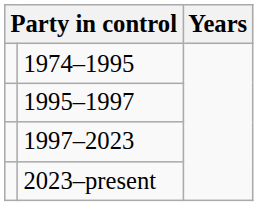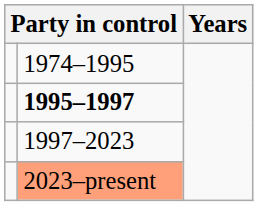(79, 102) normal -> (79, 102) bold
(90, 180) no background -> (90, 180) lightsalmon background
